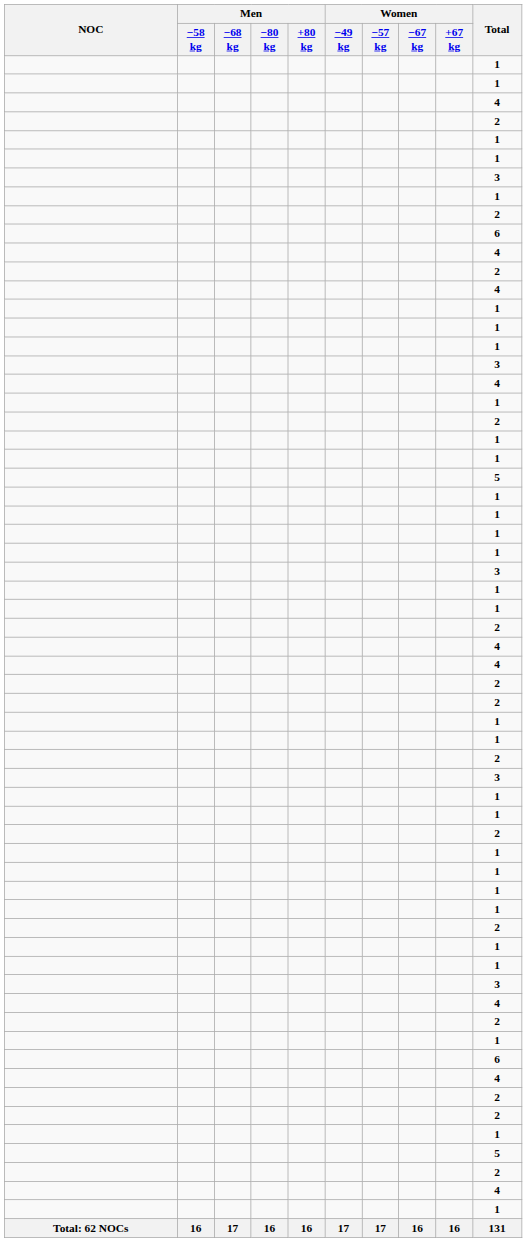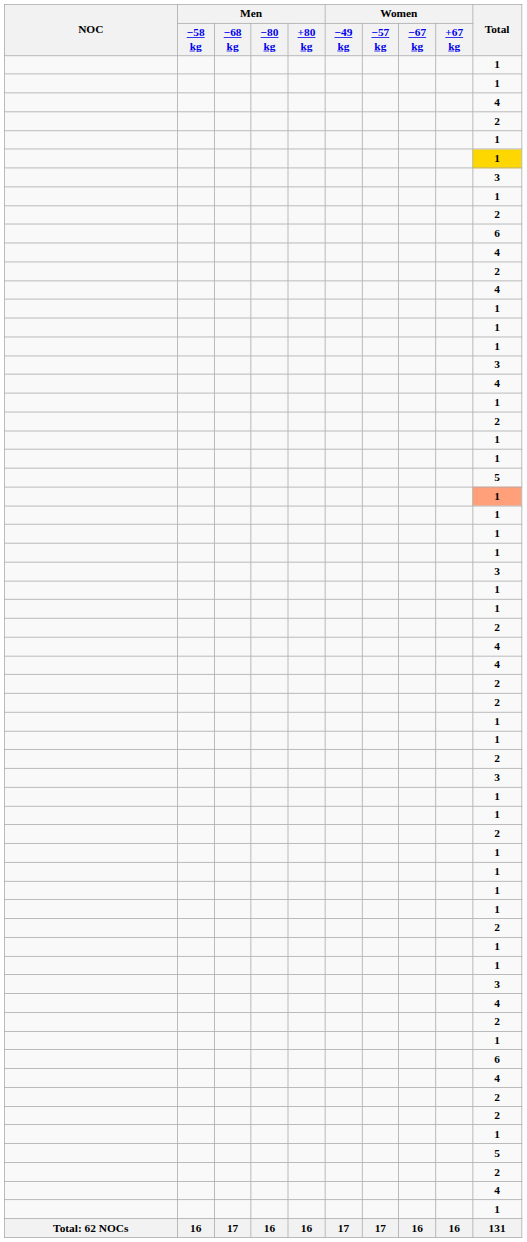(497, 159) no background -> (497, 159) gold background
(497, 496) no background -> (497, 496) lightsalmon background
